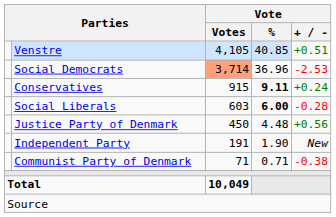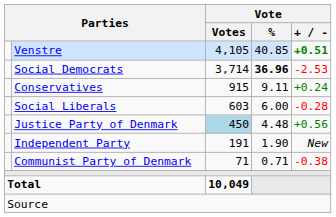(311, 51) normal -> (311, 51) bold
(232, 69) lightsalmon background -> (232, 69) no background
(272, 69) normal -> (272, 69) bold
(275, 87) bold -> (275, 87) normal
(275, 106) bold -> (275, 106) normal
(239, 124) no background -> (239, 124) lightblue background
